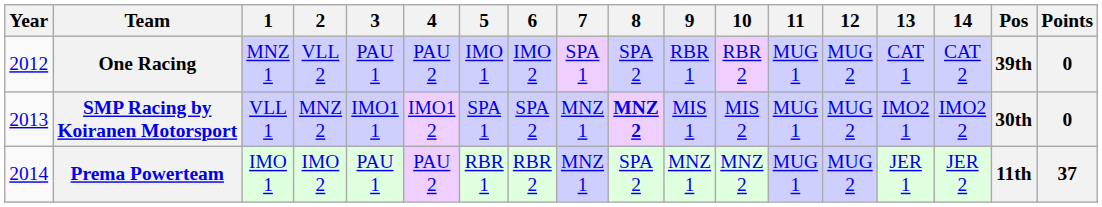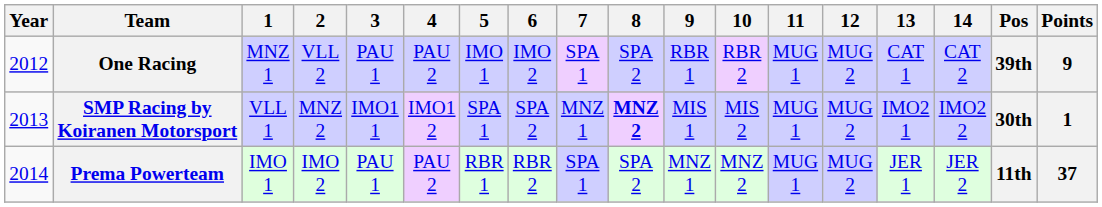(1067, 63) 0 -> (1067, 63) 9
(1067, 118) 0 -> (1067, 118) 1
(583, 173) MNZ 1 -> (583, 173) SPA 1
